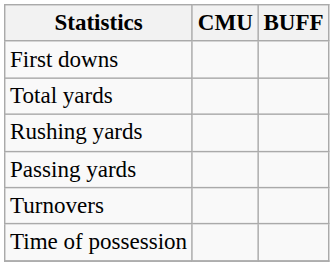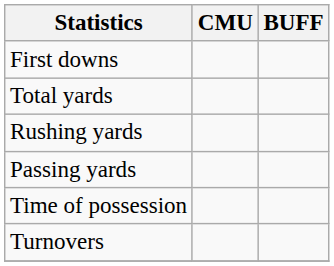rows swapped: (57, 205) <-> (99, 242)
